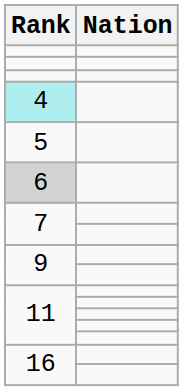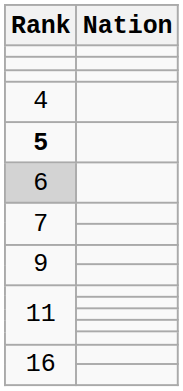(41, 102) paleturquoise background -> (41, 102) no background
(41, 142) normal -> (41, 142) bold
